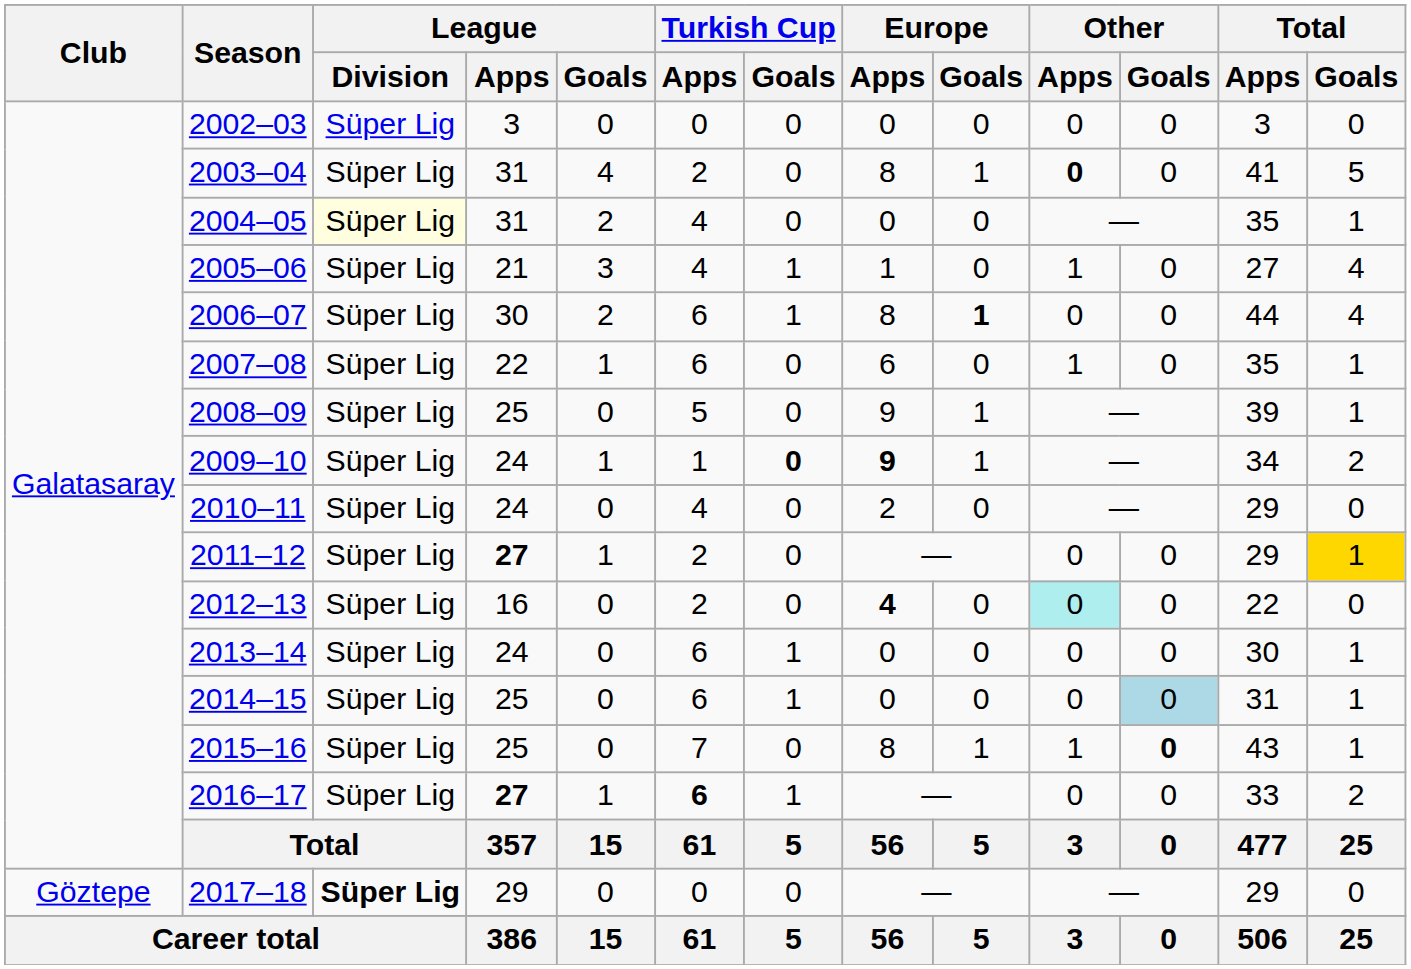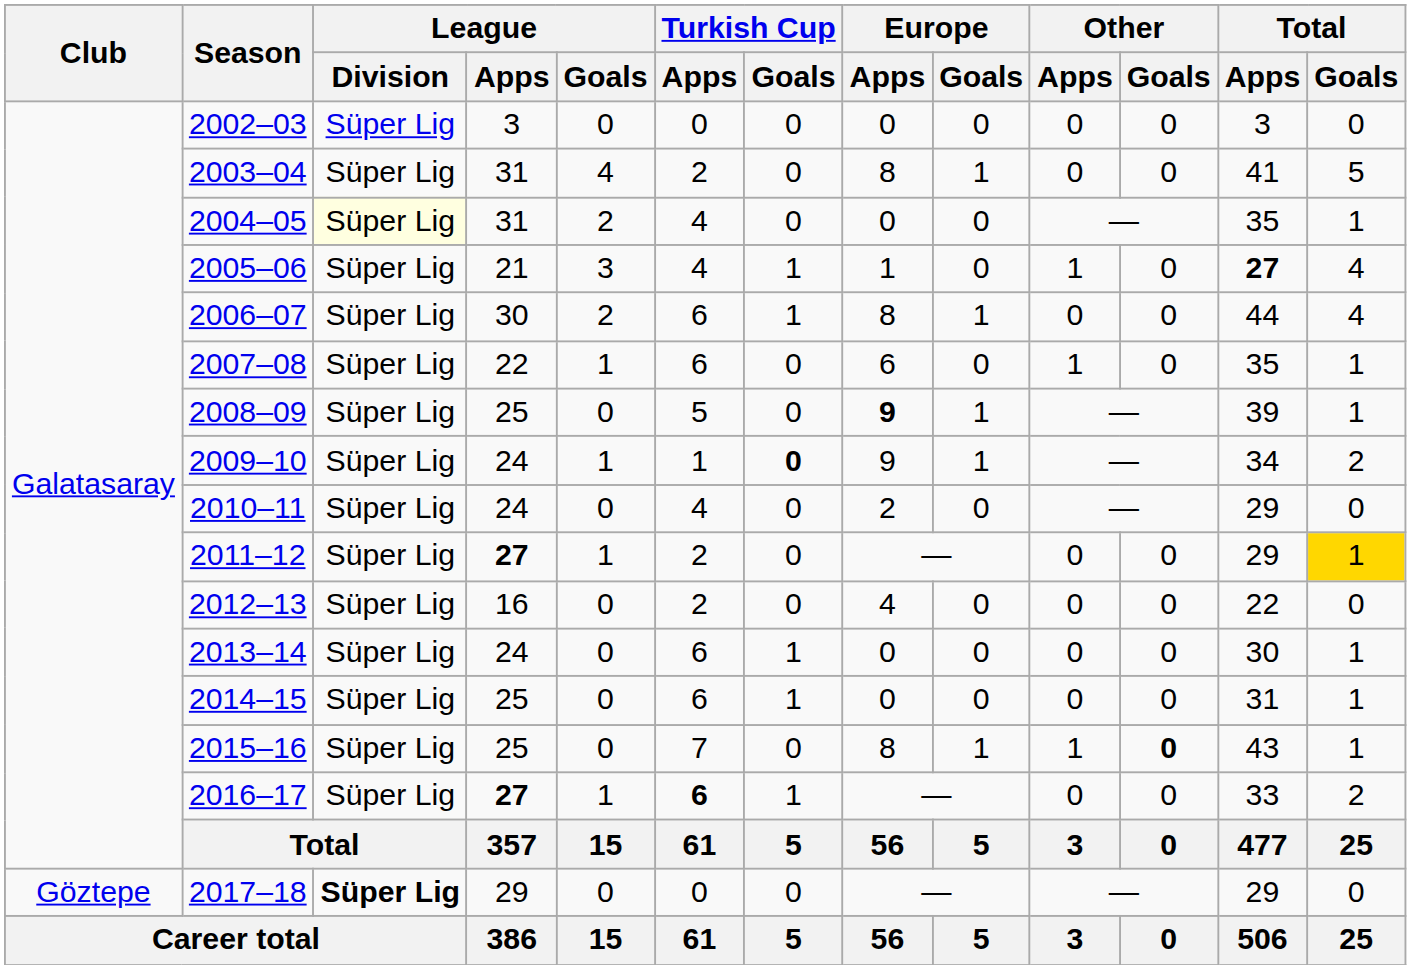(1075, 172) bold -> (1075, 172) normal
(1262, 268) normal -> (1262, 268) bold
(981, 316) bold -> (981, 316) normal
(887, 412) normal -> (887, 412) bold
(887, 460) bold -> (887, 460) normal
(887, 603) bold -> (887, 603) normal
(1075, 603) paleturquoise background -> (1075, 603) no background
(1169, 699) lightblue background -> (1169, 699) no background
